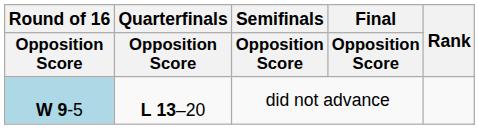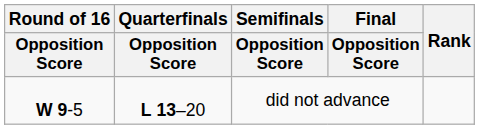(59, 111) lightblue background -> (59, 111) no background
